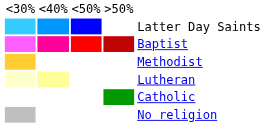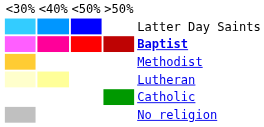(163, 44) normal -> (163, 44) bold
